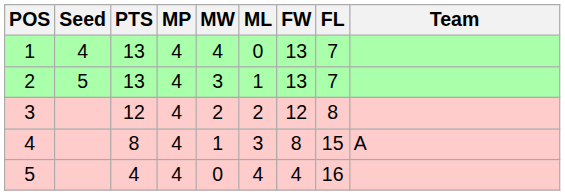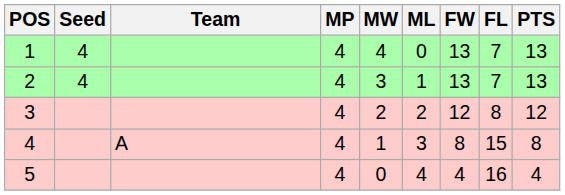columns swapped: (455, 19) <-> (134, 19)
(83, 81) 5 -> (83, 81) 4
